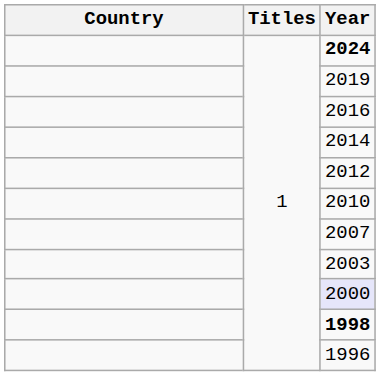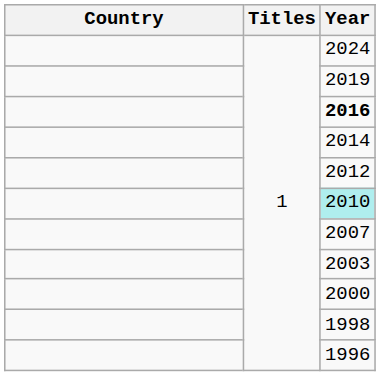(348, 51) bold -> (348, 51) normal
(348, 112) normal -> (348, 112) bold
(348, 203) no background -> (348, 203) paleturquoise background
(348, 295) lavender background -> (348, 295) no background
(348, 325) bold -> (348, 325) normal
